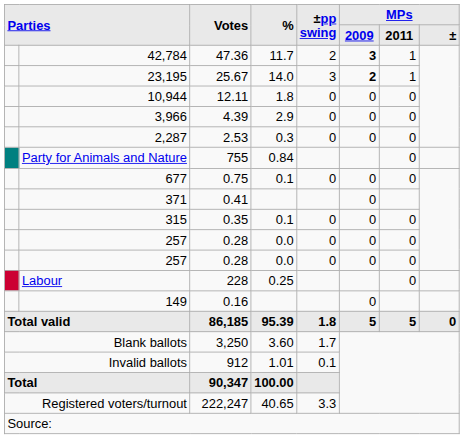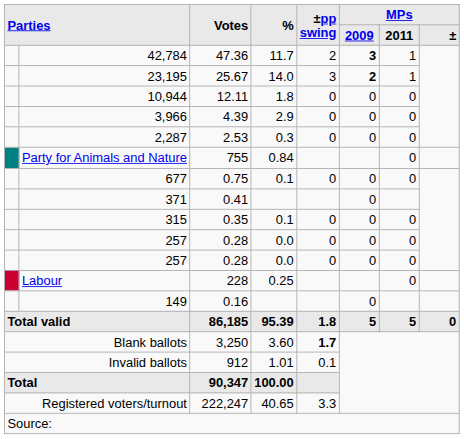(327, 342) normal -> (327, 342) bold
